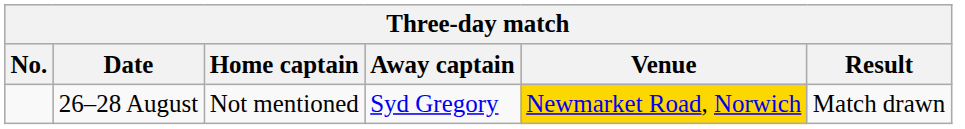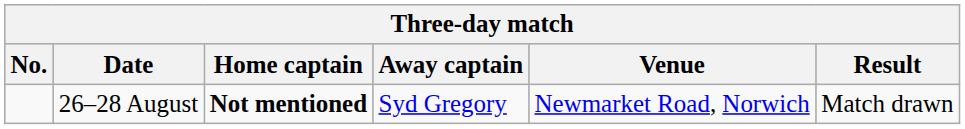(284, 103) normal -> (288, 103) bold
(664, 103) gold background -> (672, 103) no background
